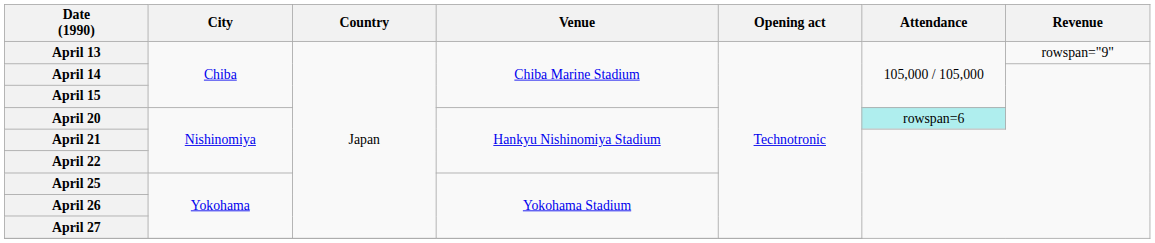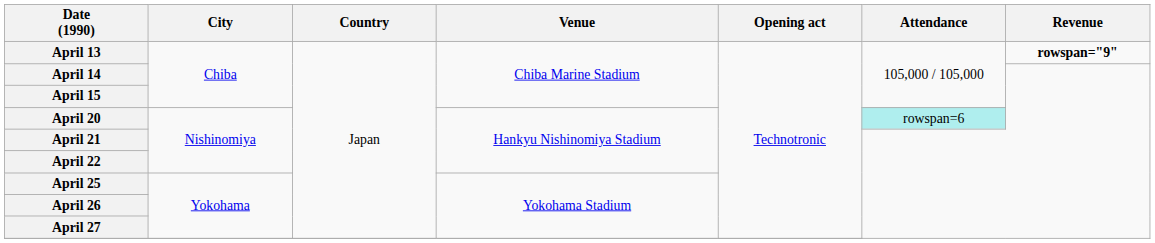(1078, 52) normal -> (1078, 52) bold
